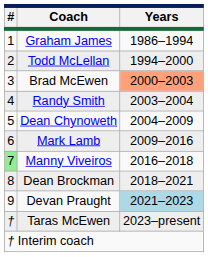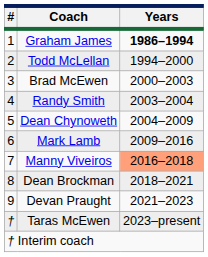(162, 40) normal -> (162, 40) bold
(162, 80) lightsalmon background -> (162, 80) no background
(11, 161) lightgreen background -> (11, 161) no background
(162, 161) no background -> (162, 161) lightsalmon background
(162, 201) lightblue background -> (162, 201) no background
